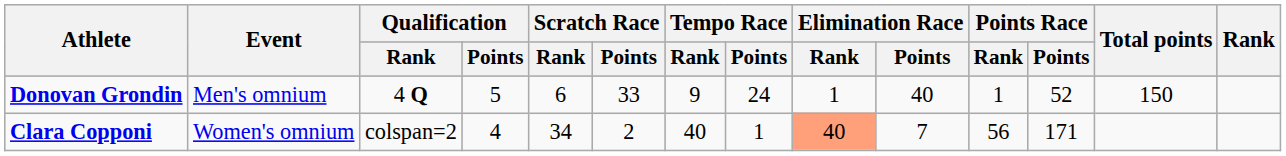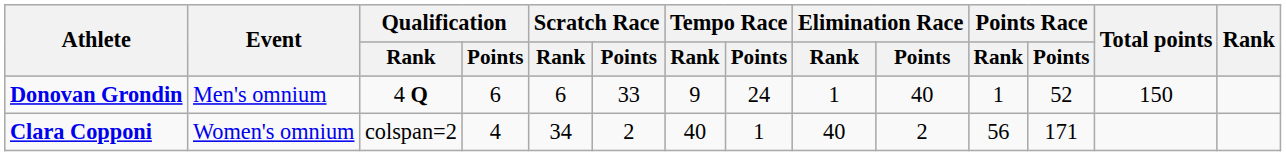(495, 94) 5 -> (495, 94) 6
(834, 131) lightsalmon background -> (834, 131) no background
(922, 131) 7 -> (922, 131) 2
